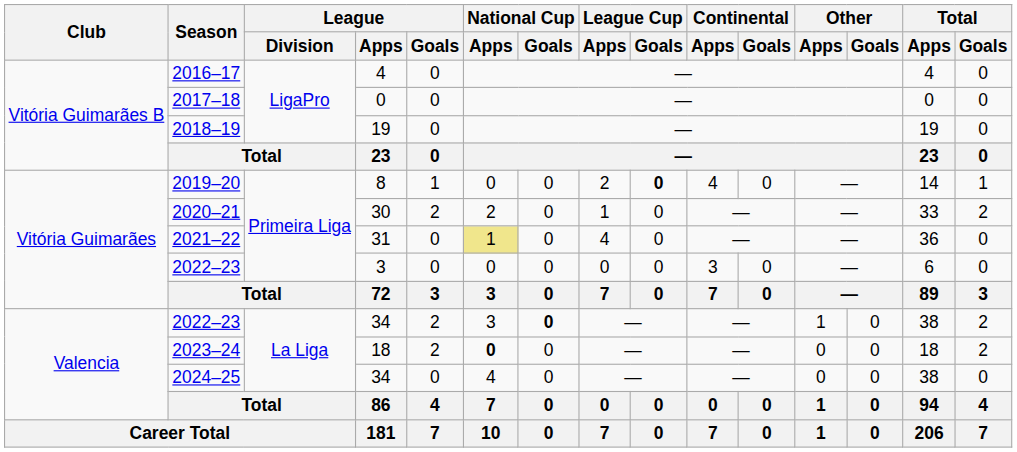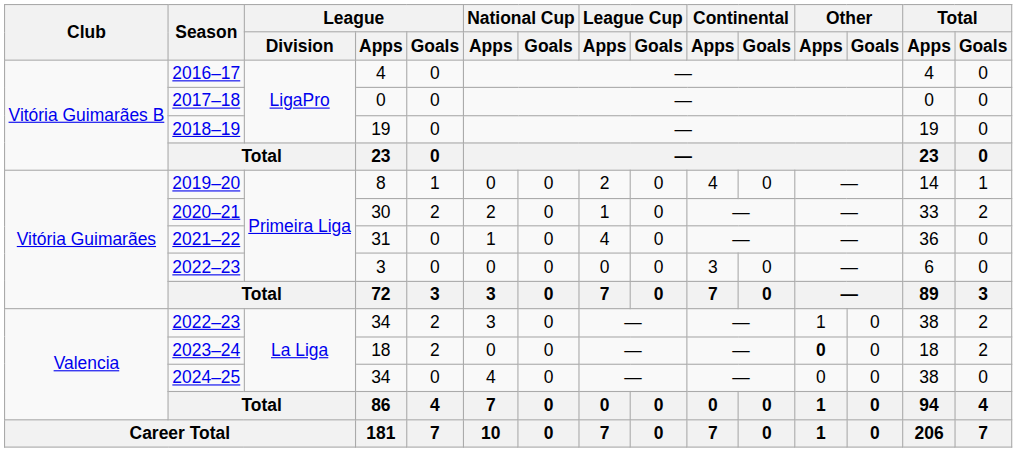(659, 184) bold -> (659, 184) normal
(491, 239) khaki background -> (491, 239) no background
(549, 322) bold -> (549, 322) normal
(491, 350) bold -> (491, 350) normal
(821, 350) normal -> (821, 350) bold
